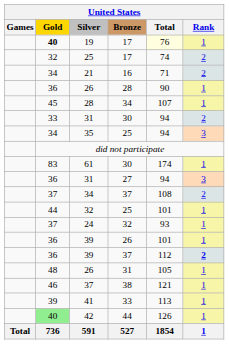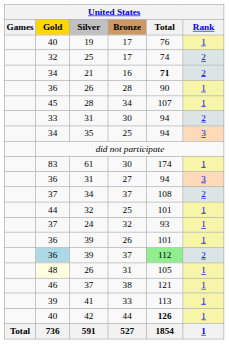(53, 42) bold -> (53, 42) normal
(165, 42) lightyellow background -> (165, 42) no background
(165, 73) normal -> (165, 73) bold
(53, 255) no background -> (53, 255) lightblue background
(165, 255) no background -> (165, 255) lightgreen background
(204, 255) bold -> (204, 255) normal
(53, 270) no background -> (53, 270) lightyellow background
(53, 316) lightgreen background -> (53, 316) no background
(165, 316) normal -> (165, 316) bold
